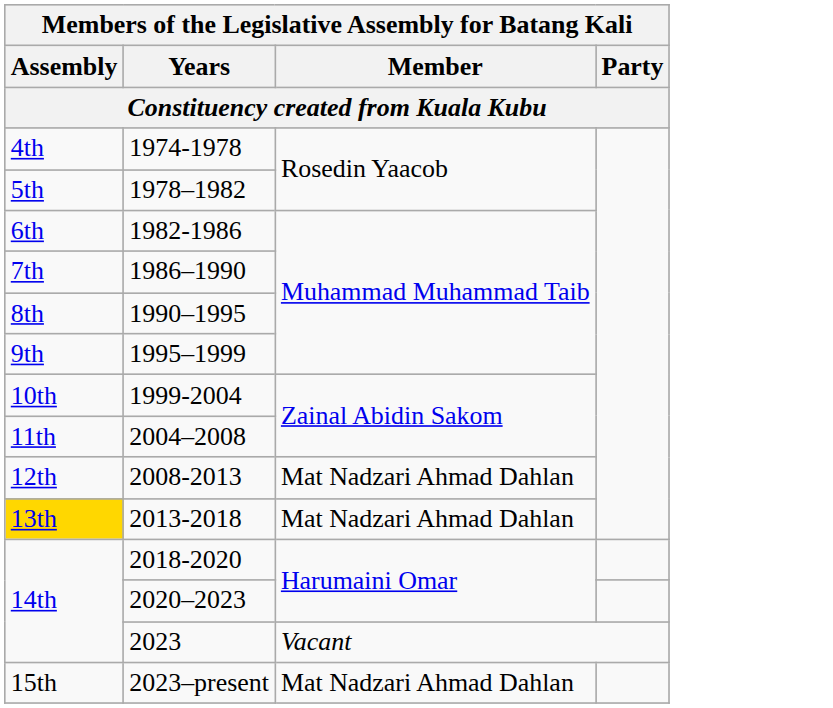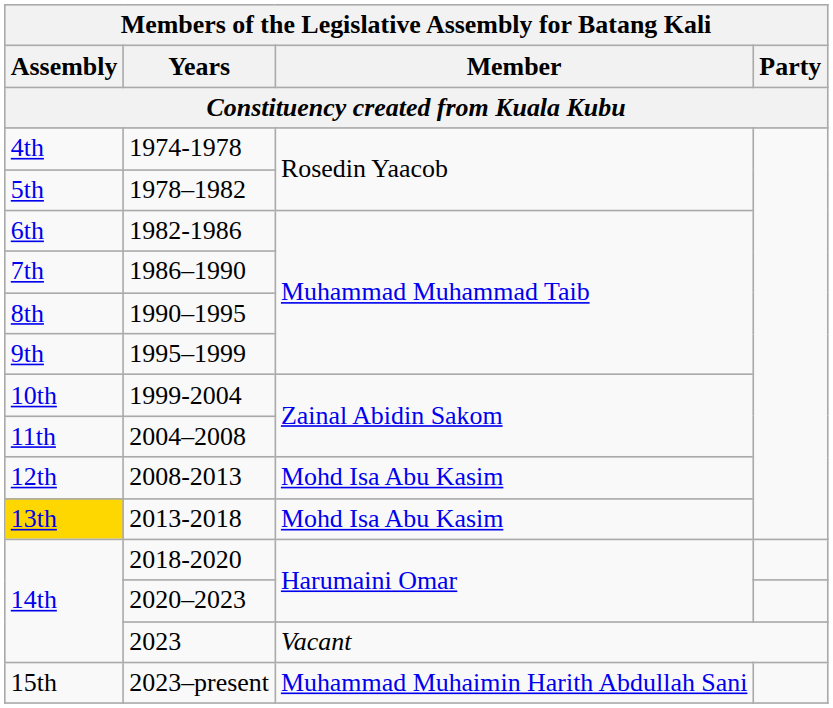(427, 477) Mat Nadzari Ahmad Dahlan -> (392, 477) Mohd Isa Abu Kasim
(427, 518) Mat Nadzari Ahmad Dahlan -> (392, 518) Mohd Isa Abu Kasim
(427, 682) Mat Nadzari Ahmad Dahlan -> (514, 682) Muhammad Muhaimin Harith Abdullah Sani
